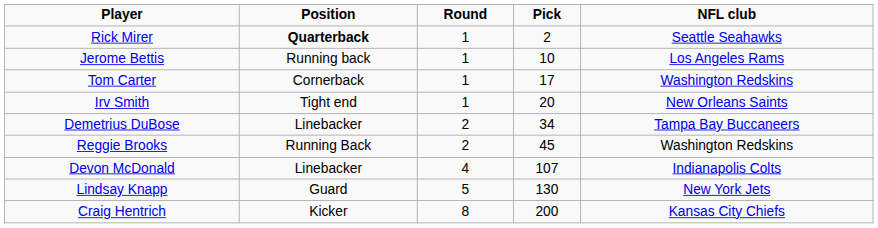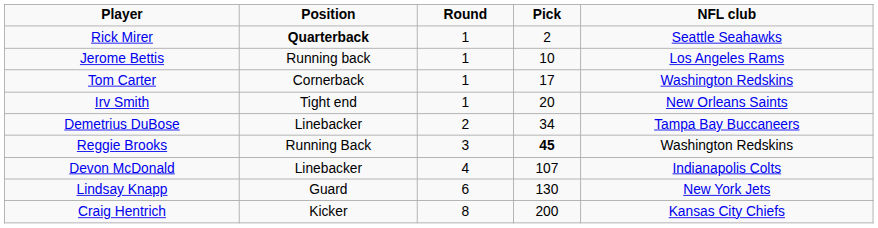(465, 146) 2 -> (465, 146) 3
(547, 146) normal -> (547, 146) bold
(465, 189) 5 -> (465, 189) 6
